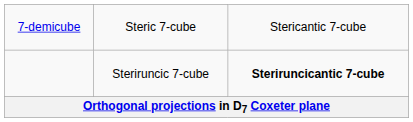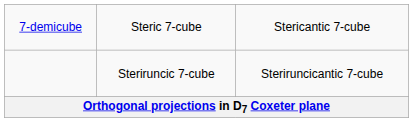(318, 73) bold -> (322, 73) normal
